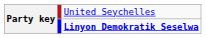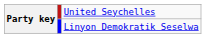(131, 26) bold -> (131, 26) normal
